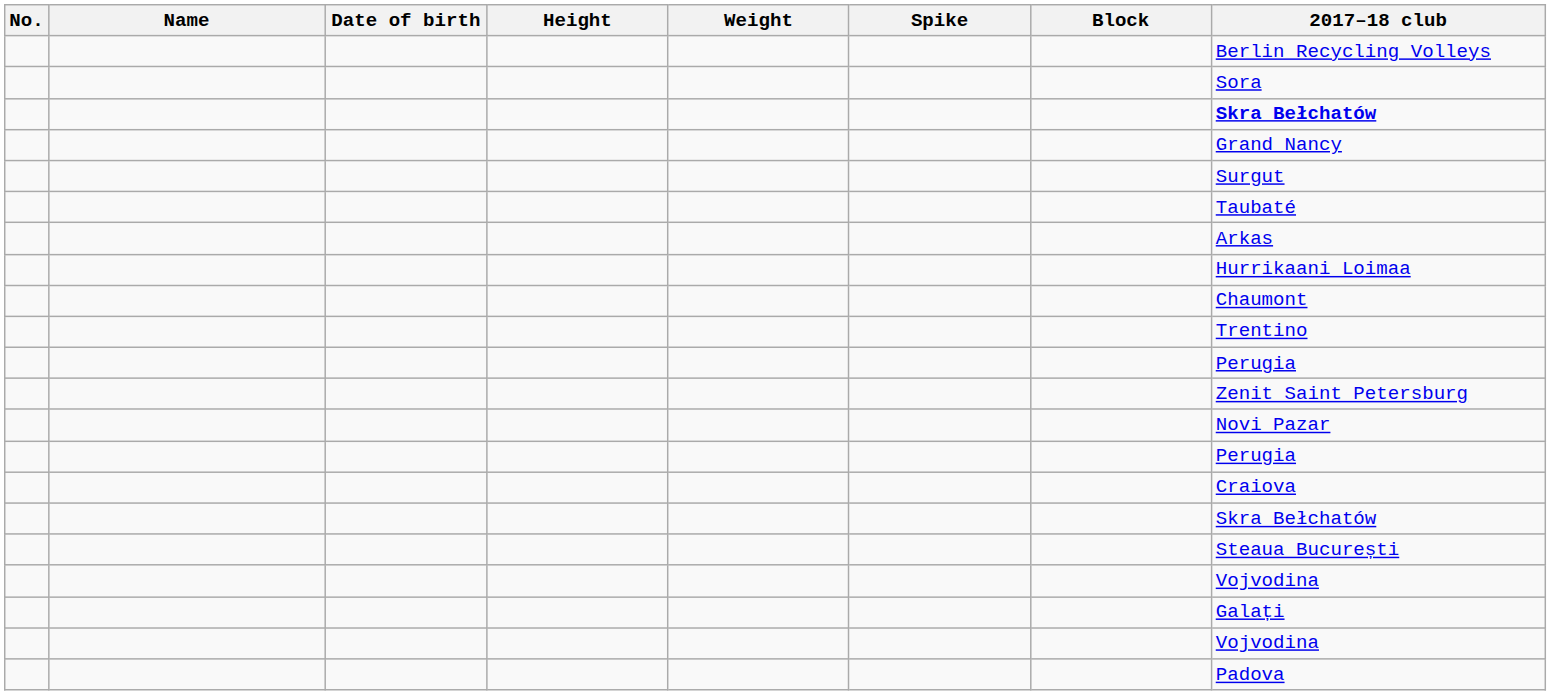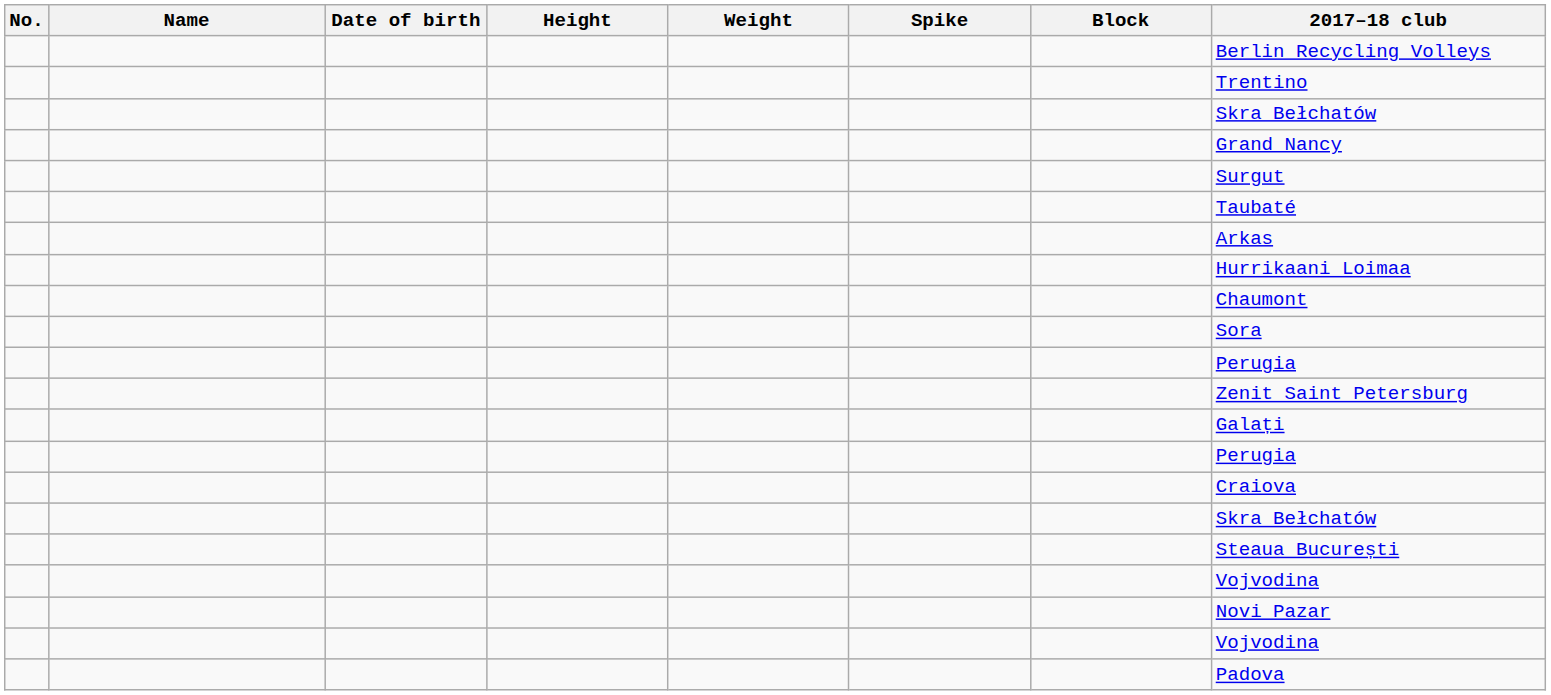(1239, 83) Sora -> (1262, 83) Trentino
(1296, 114) bold -> (1296, 114) normal
(1262, 332) Trentino -> (1239, 332) Sora
(1273, 425) Novi Pazar -> (1250, 425) Galați
(1250, 612) Galați -> (1273, 612) Novi Pazar
